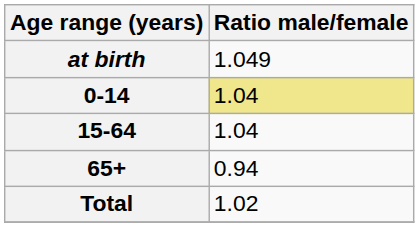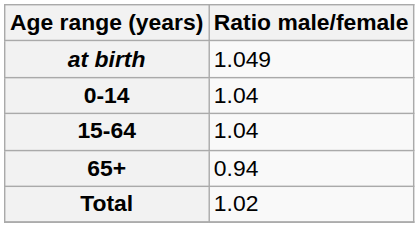(236, 95) khaki background -> (236, 95) no background
